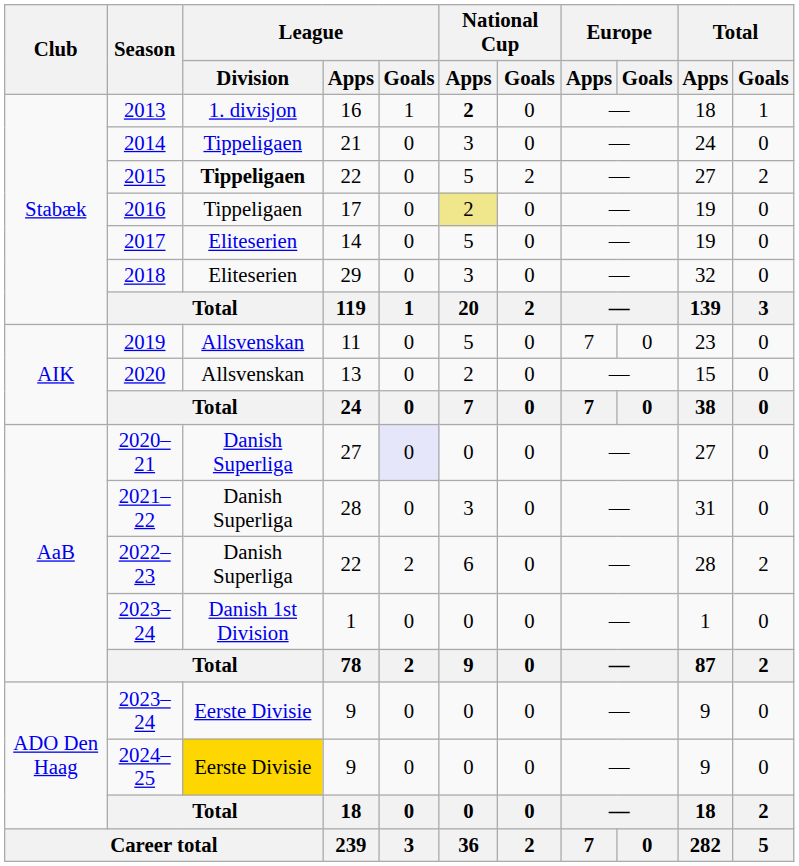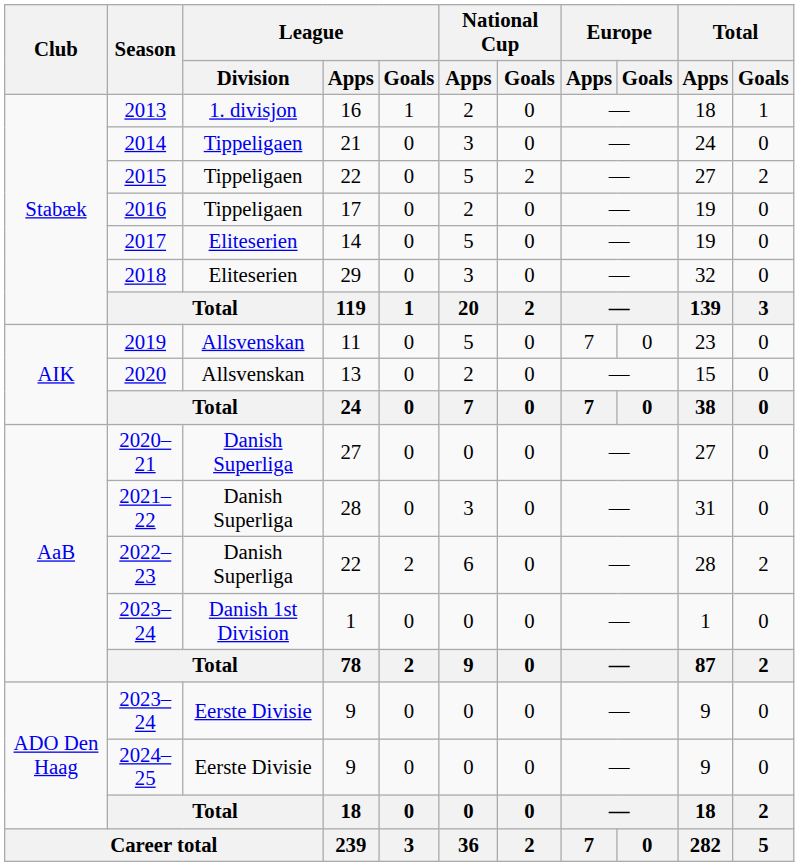(469, 110) bold -> (468, 110) normal
(253, 176) bold -> (253, 176) normal
(469, 209) khaki background -> (468, 209) no background
(409, 451) lavender background -> (409, 451) no background
(253, 766) gold background -> (253, 766) no background
